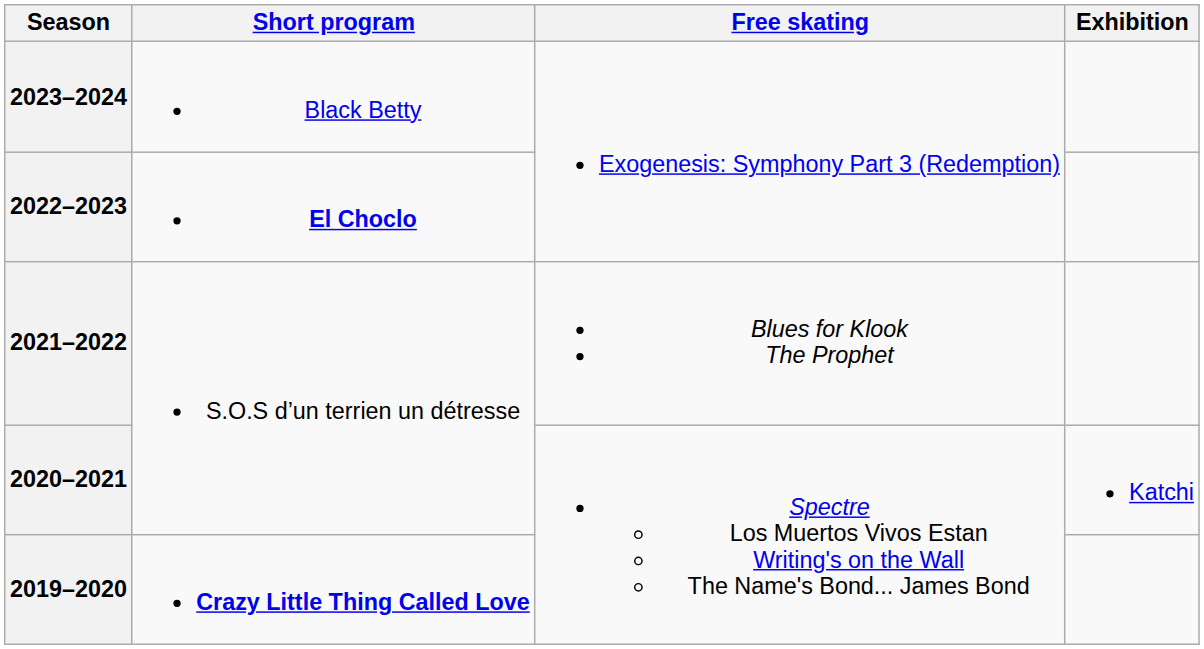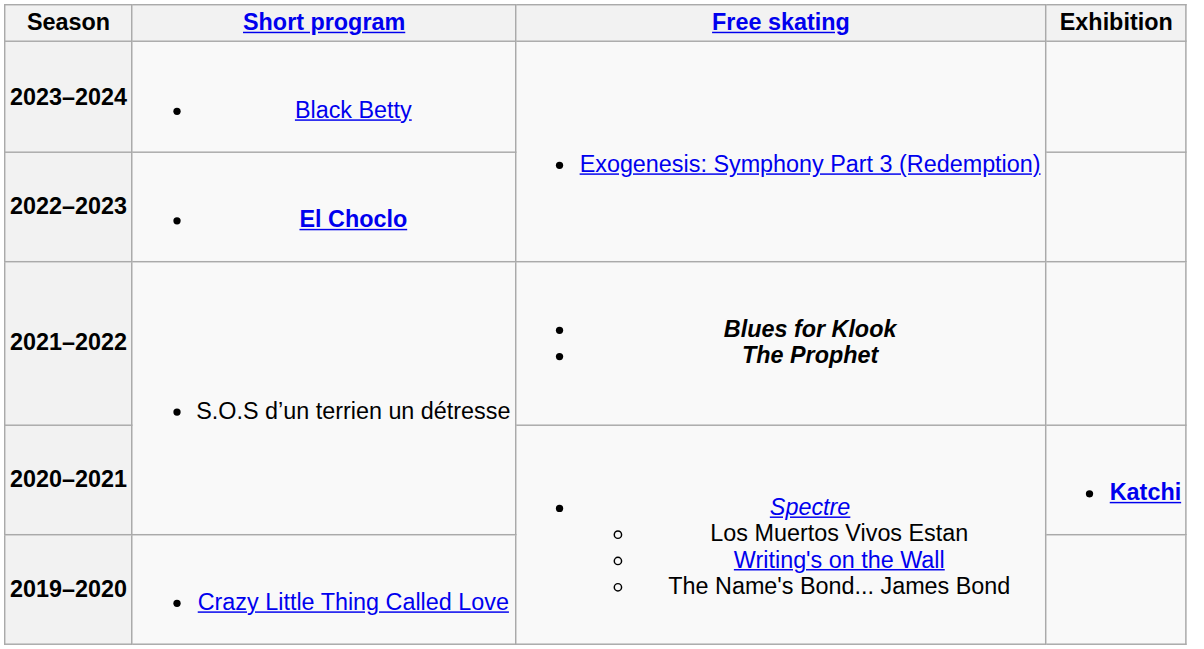(800, 356) normal -> (781, 356) bold
(1132, 493) normal -> (1116, 493) bold
(334, 603) bold -> (324, 603) normal
